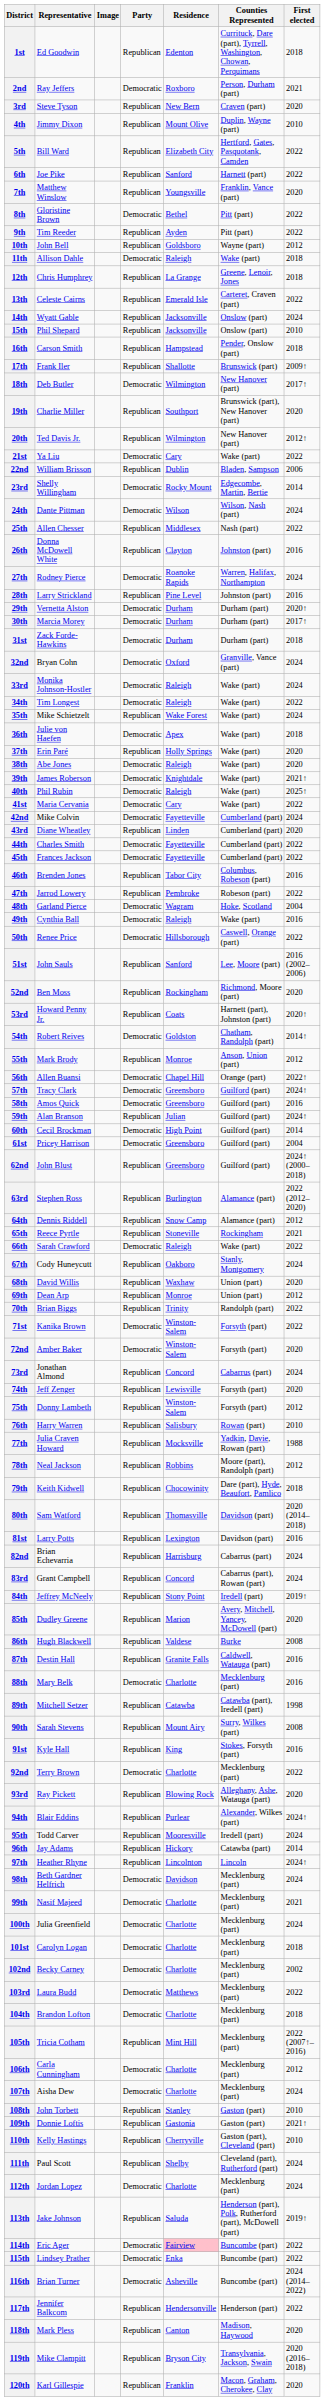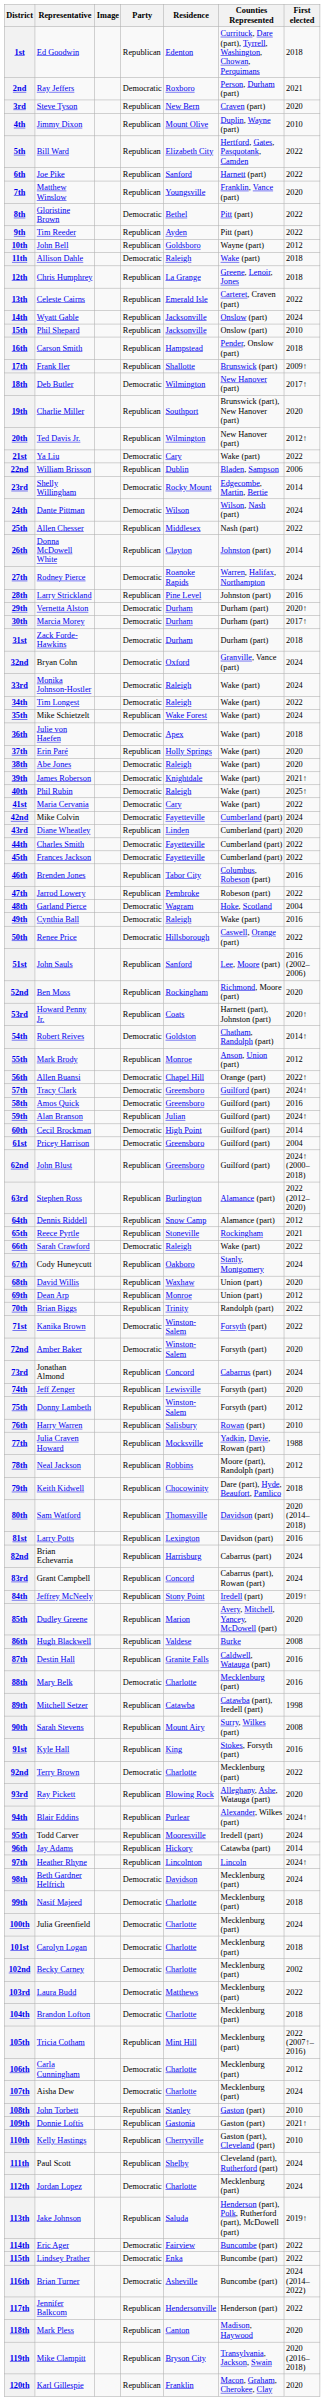(294, 550) 2016 -> (294, 550) 2014
(294, 1902) 2021 -> (294, 1902) 2018
(180, 2245) pink background -> (180, 2245) no background
